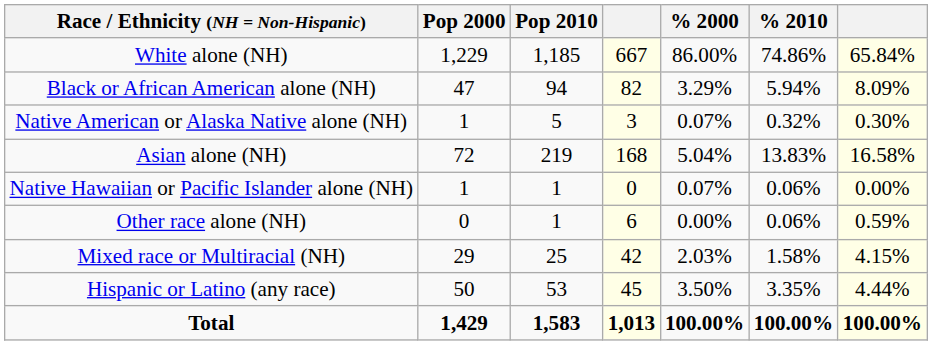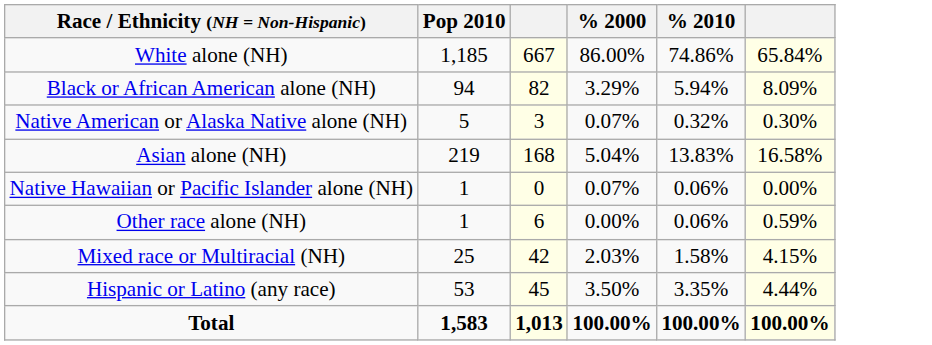- column: (464, 21)
